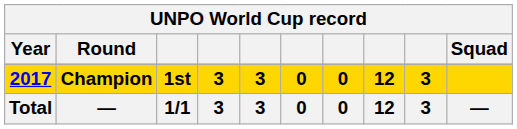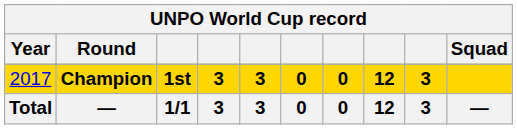(31, 78) bold -> (31, 78) normal
